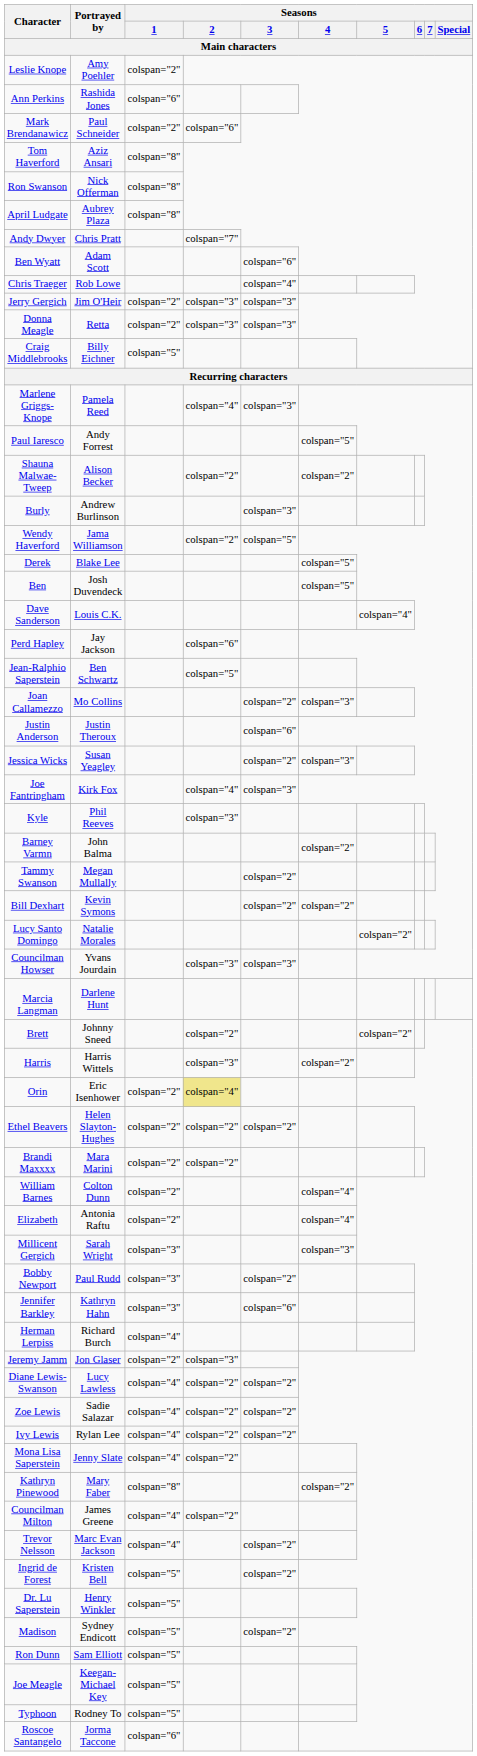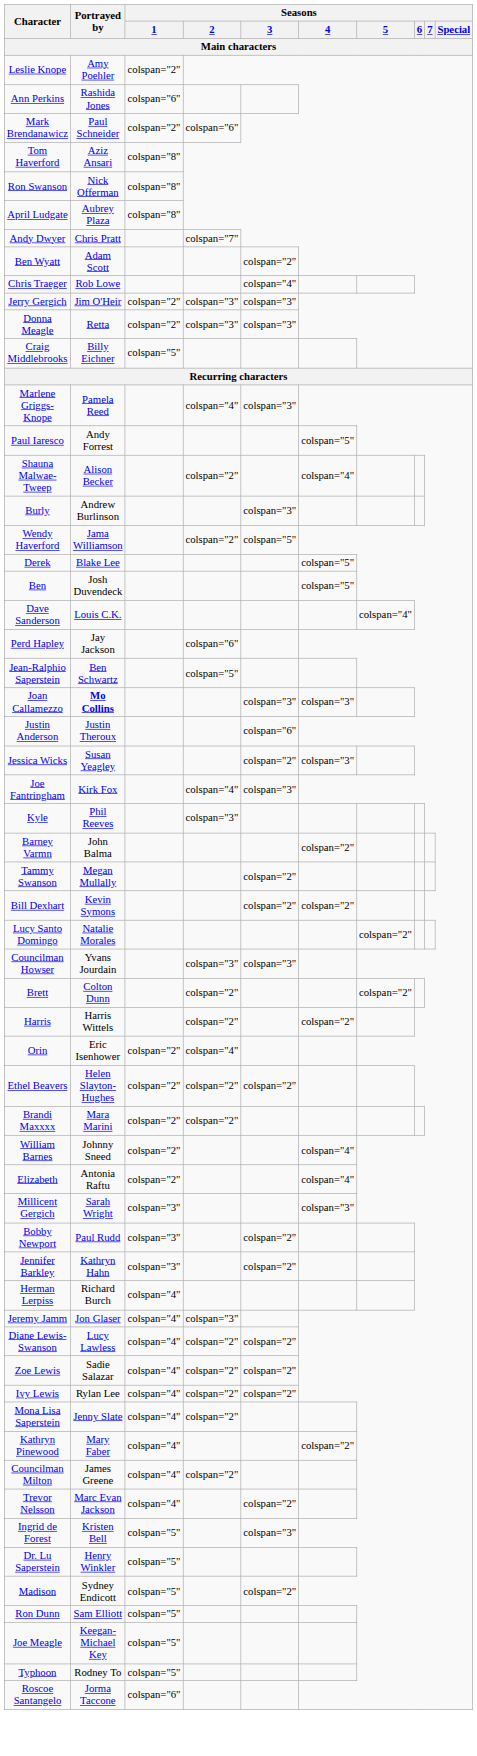(270, 261) colspan="6" -> (270, 261) colspan="2"
(328, 475) colspan="2" -> (328, 475) colspan="4"
(98, 702) normal -> (98, 702) bold
(270, 702) colspan="2" -> (270, 702) colspan="3"
- row: (37, 1004)
(98, 1033) Johnny Sneed -> (98, 992) Colton Dunn
(212, 1063) colspan="3" -> (212, 1021) colspan="2"
(212, 1092) khaki background -> (212, 1050) no background
(98, 1191) Colton Dunn -> (98, 1150) Johnny Sneed
(270, 1307) colspan="6" -> (270, 1266) colspan="2"
(154, 1359) colspan="2" -> (154, 1318) colspan="4"
(154, 1486) colspan="8" -> (154, 1445) colspan="4"
(270, 1574) colspan="2" -> (270, 1532) colspan="3"
